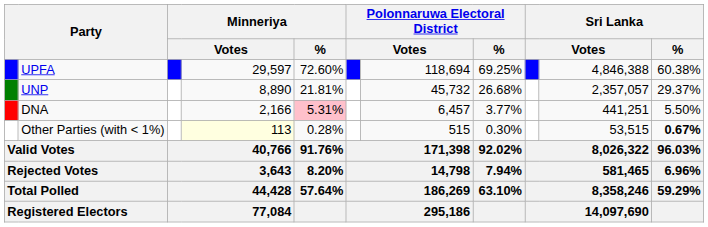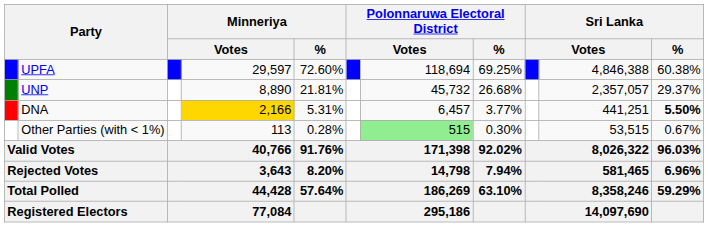(275, 110) no background -> (275, 110) gold background
(325, 110) pink background -> (325, 110) no background
(683, 110) normal -> (683, 110) bold
(281, 130) lightyellow background -> (281, 130) no background
(459, 130) no background -> (459, 130) lightgreen background
(683, 130) bold -> (683, 130) normal
